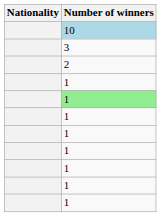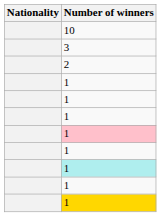(69, 30) lightblue background -> (69, 30) no background
(67, 99) lightgreen background -> (67, 99) no background
(67, 133) no background -> (67, 133) pink background
(67, 168) no background -> (67, 168) paleturquoise background
(67, 202) no background -> (67, 202) gold background
